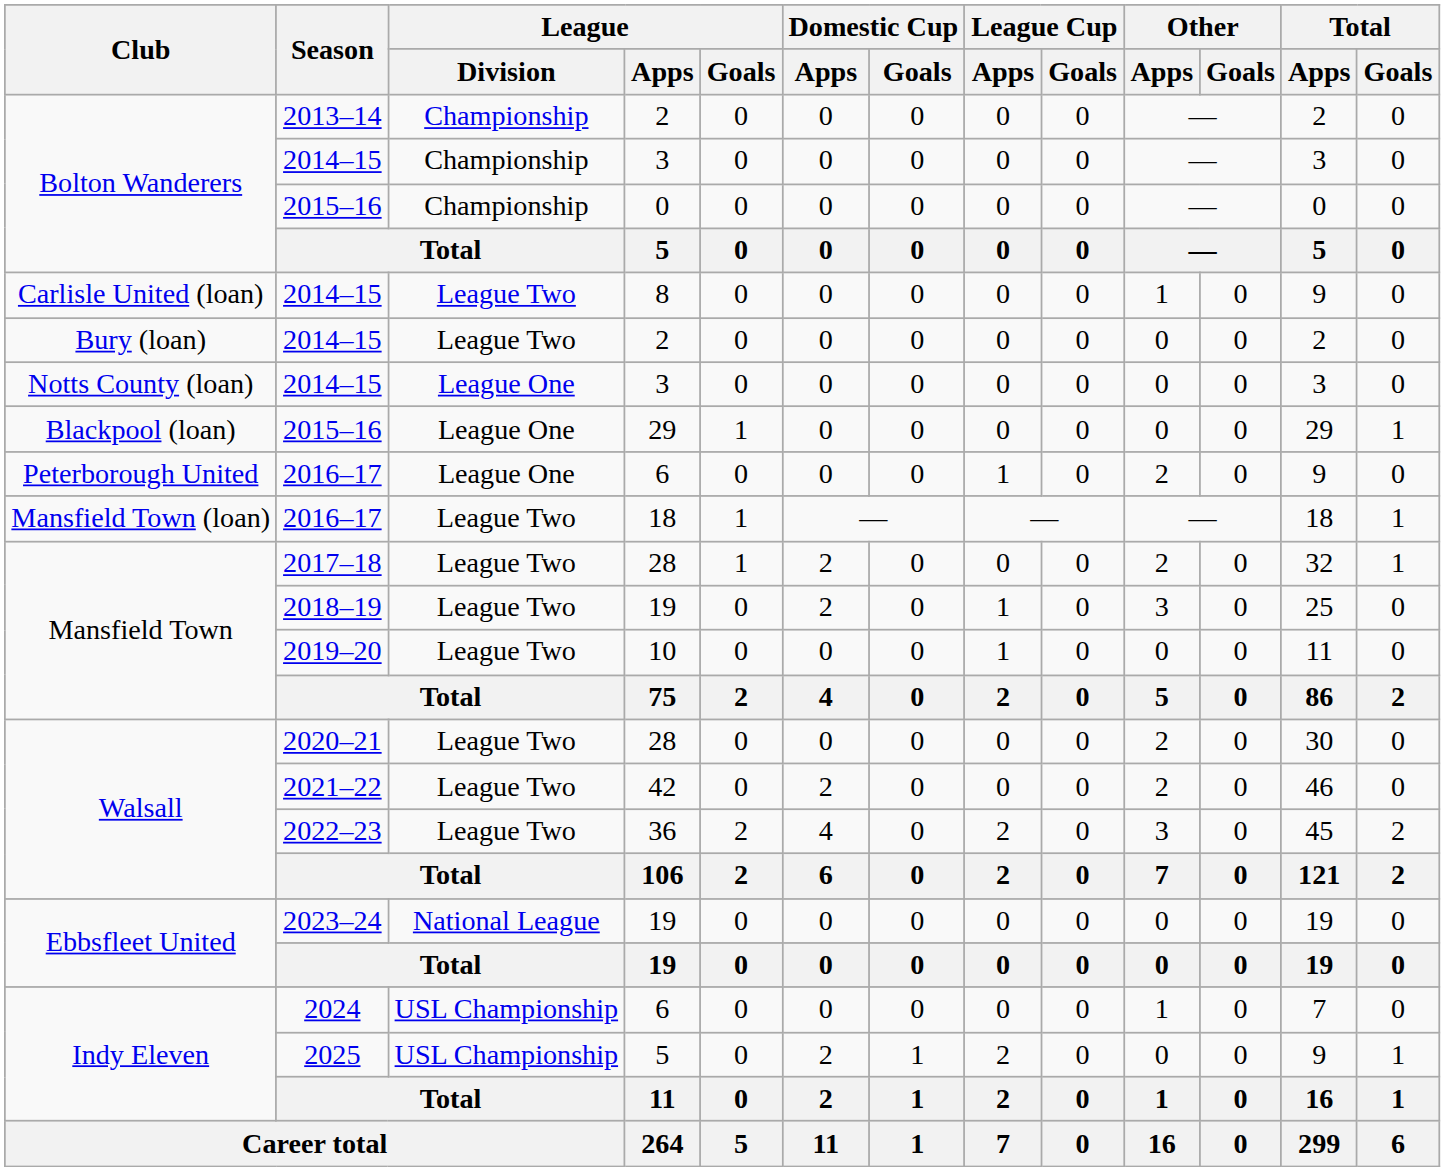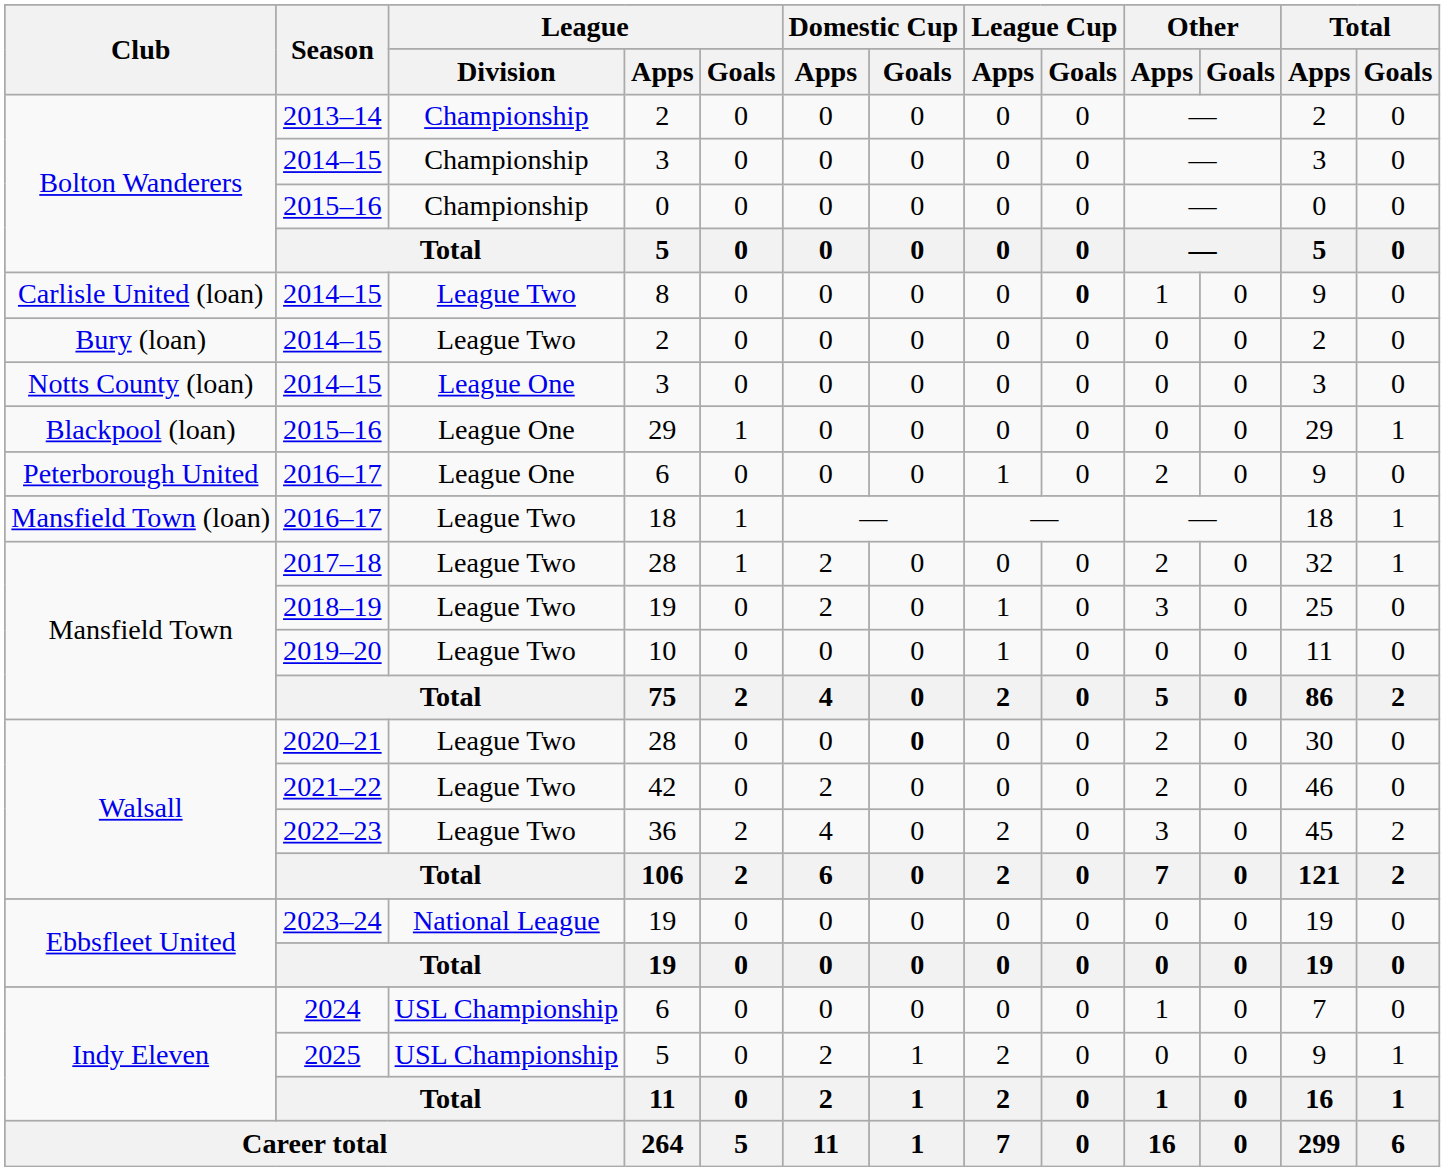(1083, 294) normal -> (1083, 294) bold
(917, 741) normal -> (917, 741) bold
